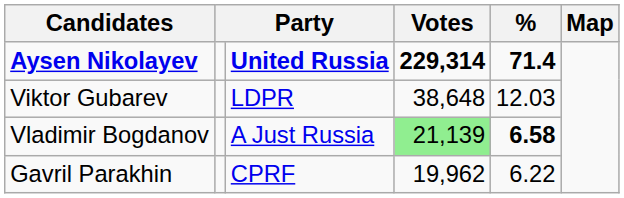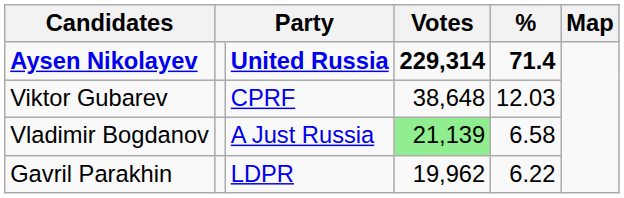(262, 98) LDPR -> (263, 98) CPRF
(532, 135) bold -> (532, 135) normal
(263, 173) CPRF -> (262, 173) LDPR
